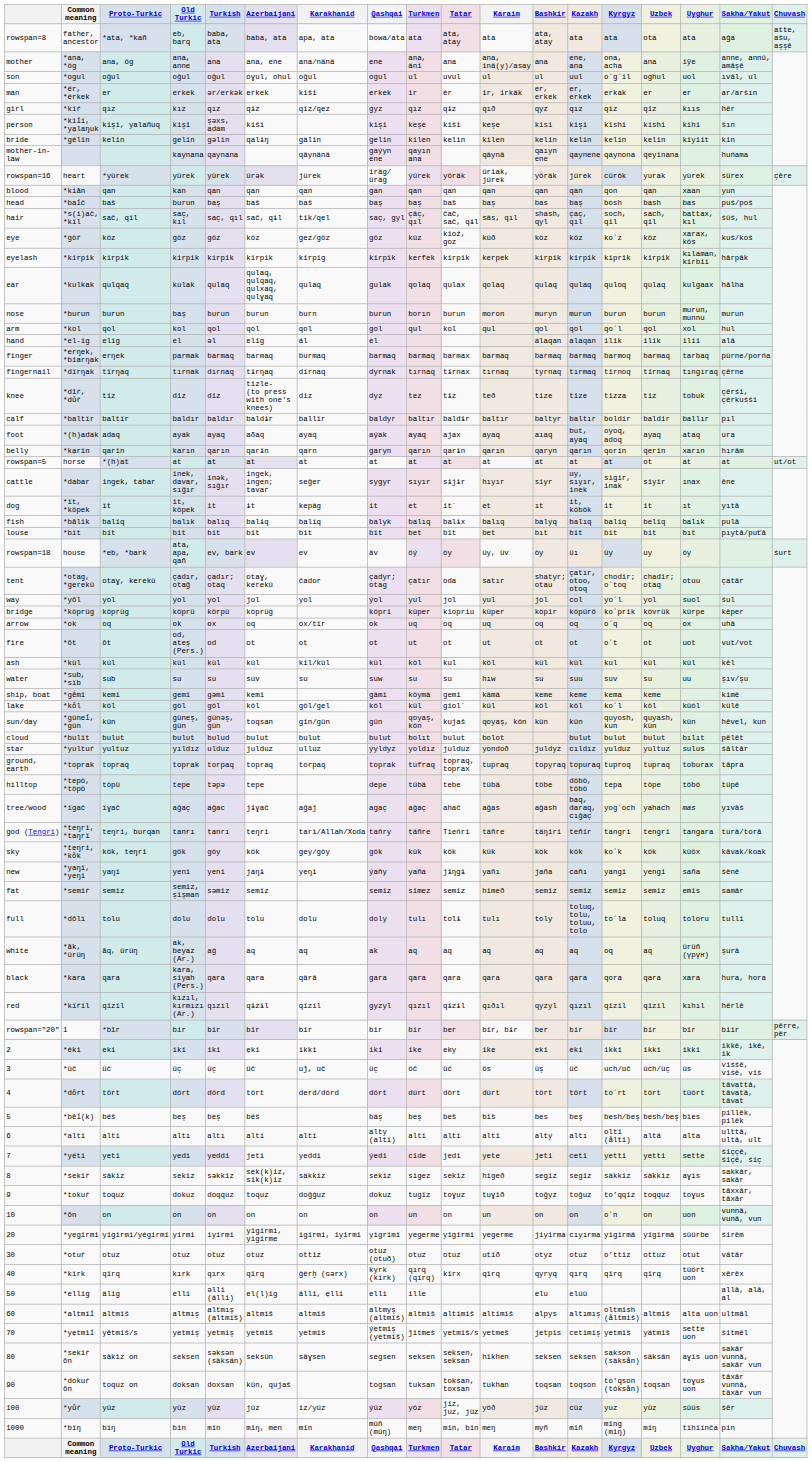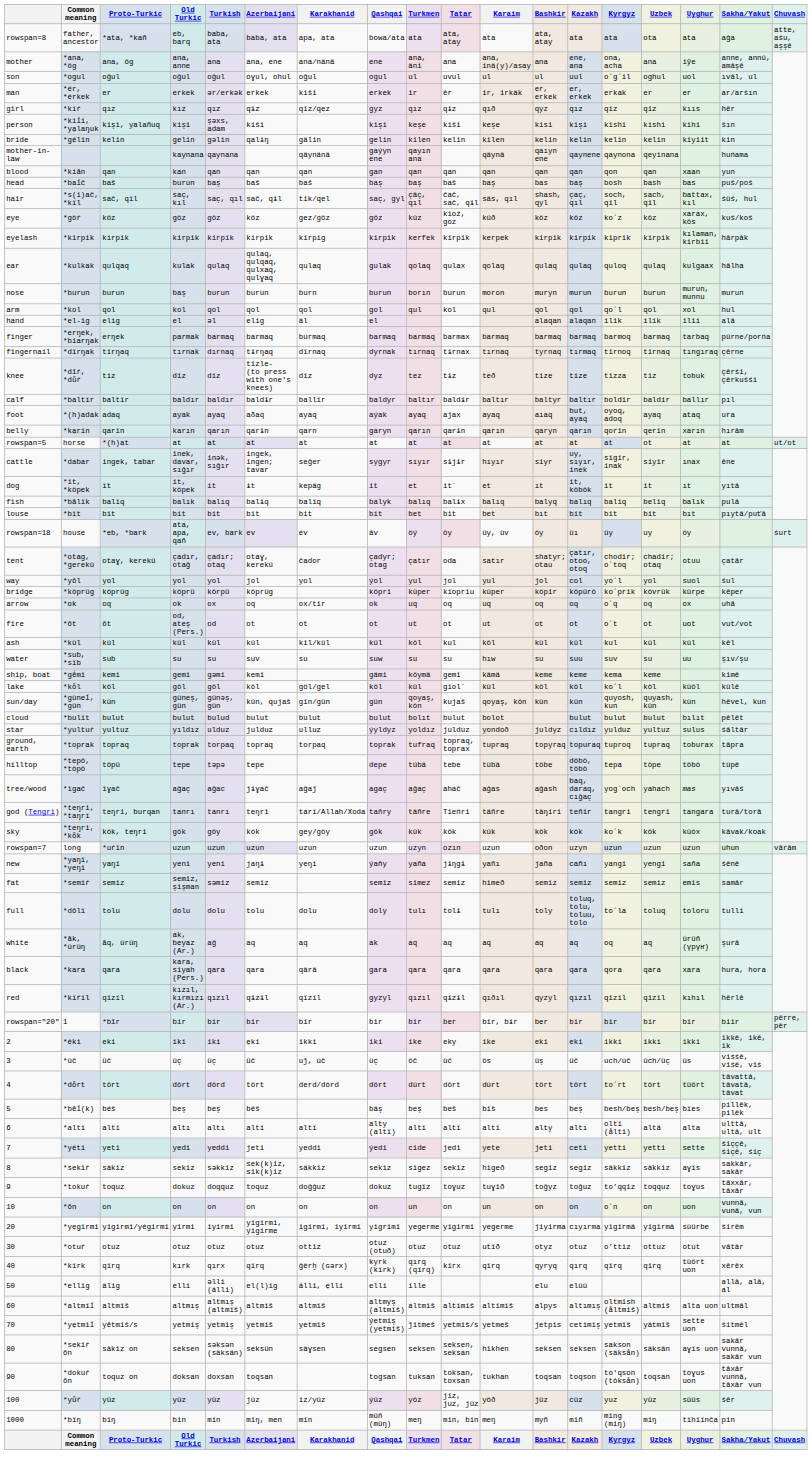- row: (28, 175)
(260, 722) toqsan -> (269, 702) kün, qujaš
+ row: (26, 848)
(269, 1385) kün, qujaš -> (260, 1377) toqsan
